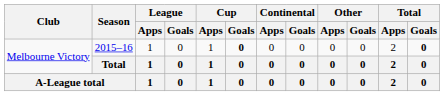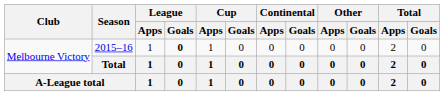(180, 47) normal -> (180, 47) bold
(241, 47) bold -> (241, 47) normal
(424, 47) bold -> (424, 47) normal
